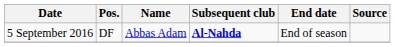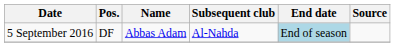(217, 32) bold -> (215, 32) normal
(314, 32) no background -> (314, 32) lightblue background
